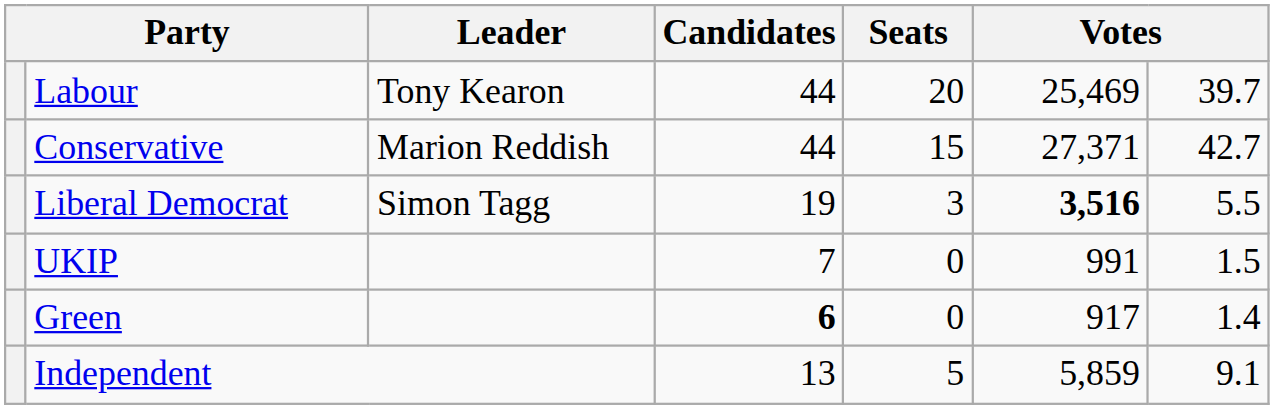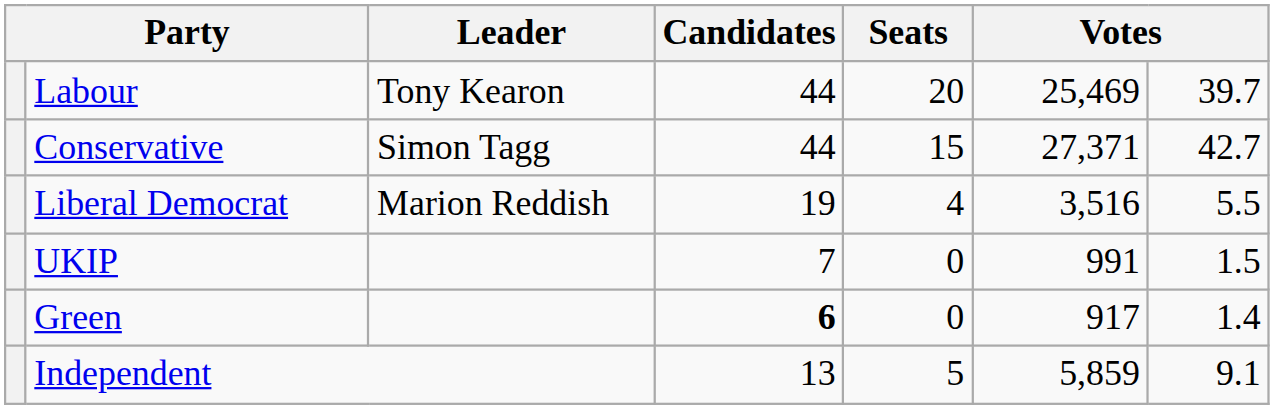(493, 146) Marion Reddish -> (464, 146) Simon Tagg
(464, 203) Simon Tagg -> (493, 203) Marion Reddish
(955, 203) 3 -> (955, 203) 4
(1099, 203) bold -> (1100, 203) normal
